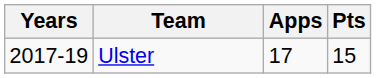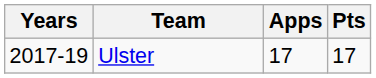(344, 55) 15 -> (344, 55) 17
